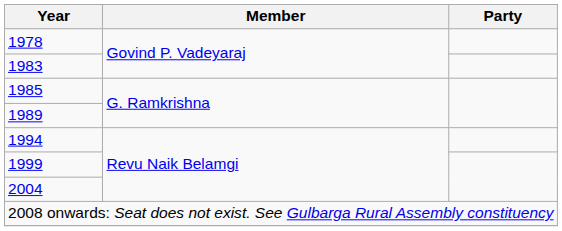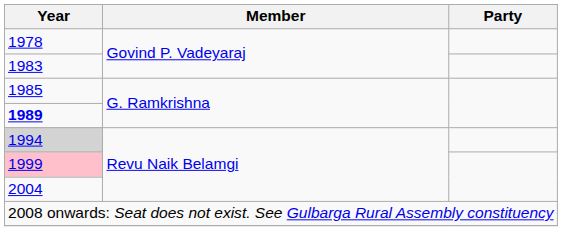(25, 115) normal -> (25, 115) bold
(25, 139) no background -> (25, 139) lightgrey background
(25, 164) no background -> (25, 164) pink background
